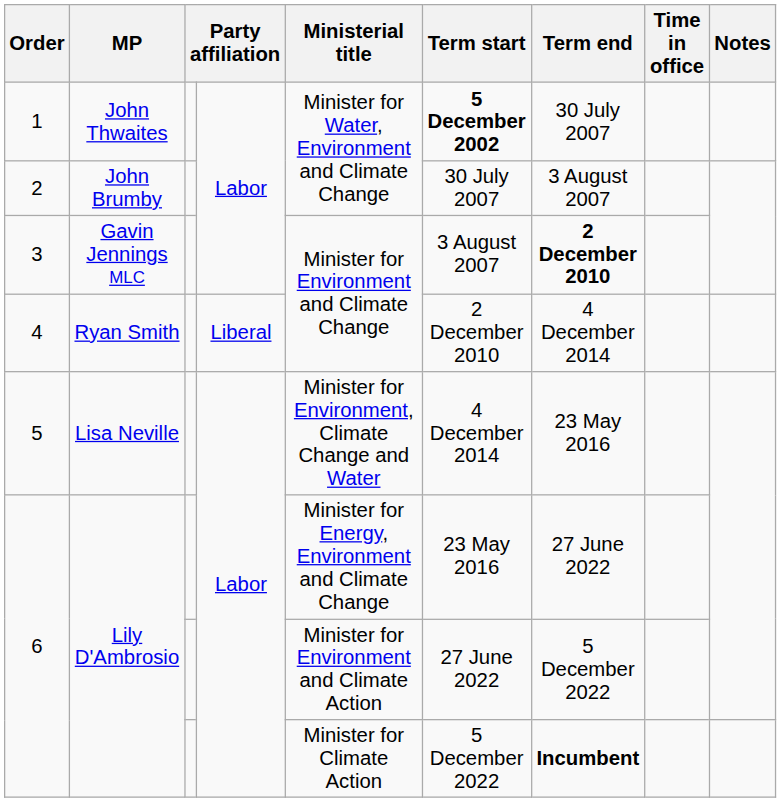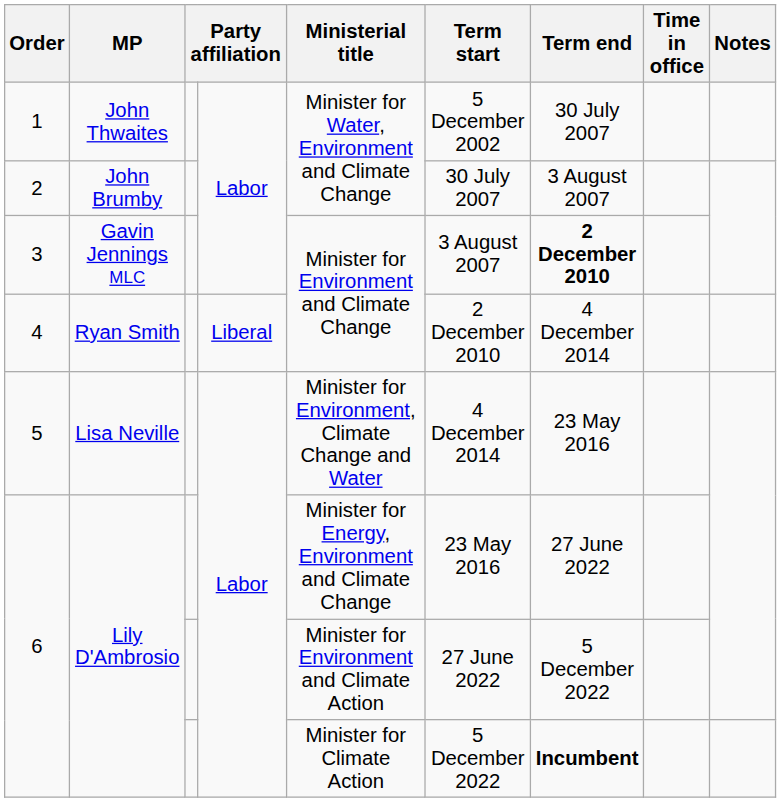(477, 121) bold -> (478, 121) normal
